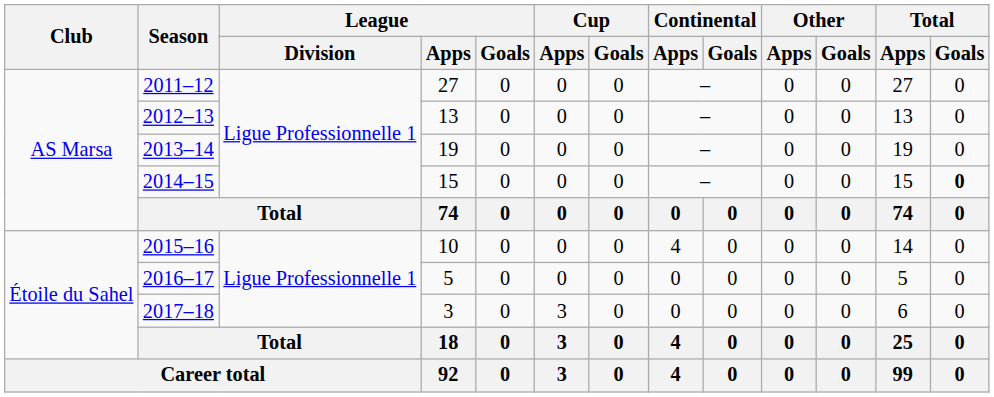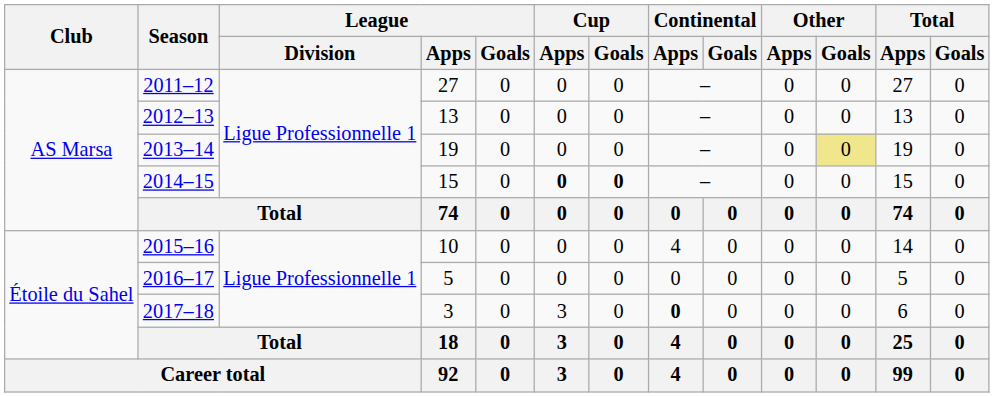(846, 149) no background -> (846, 149) khaki background
(562, 181) normal -> (562, 181) bold
(619, 181) normal -> (619, 181) bold
(960, 181) bold -> (960, 181) normal
(675, 310) normal -> (675, 310) bold
